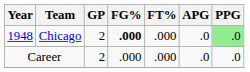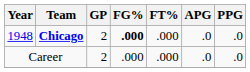(60, 36) normal -> (61, 36) bold
(236, 36) lightgreen background -> (238, 36) no background
